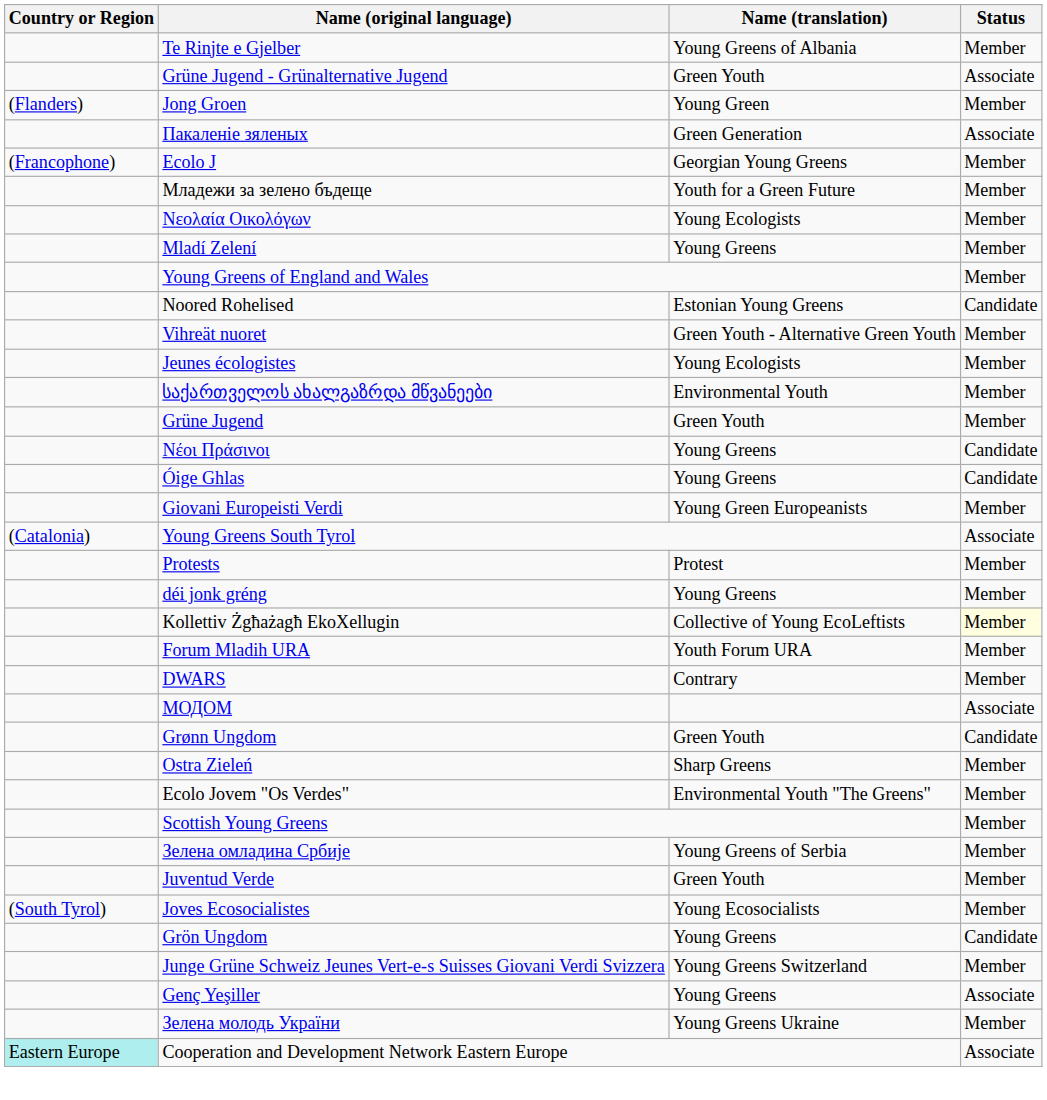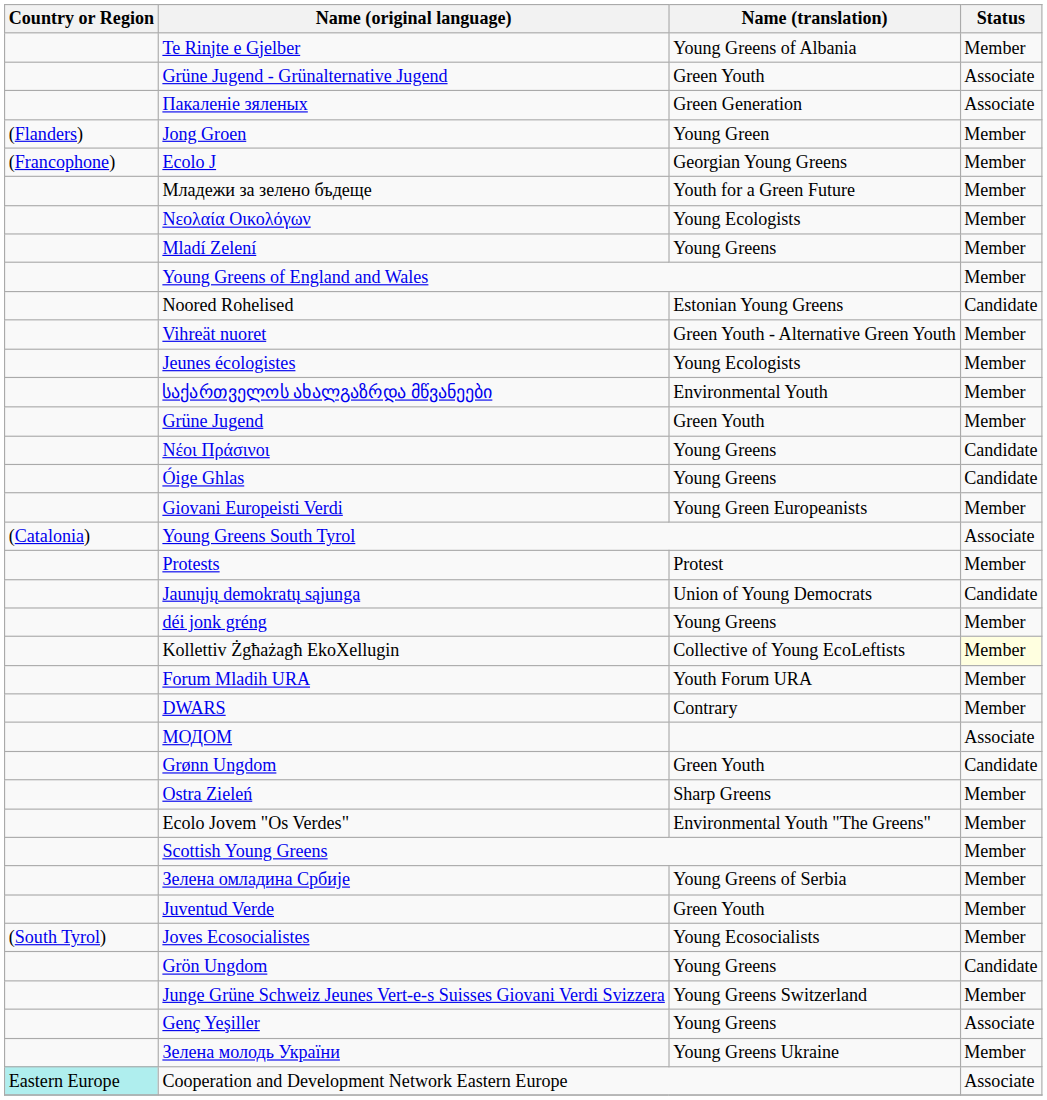rows swapped: (235, 133) <-> (204, 104)
+ row: (261, 593)
